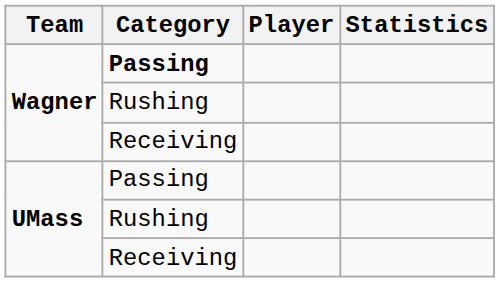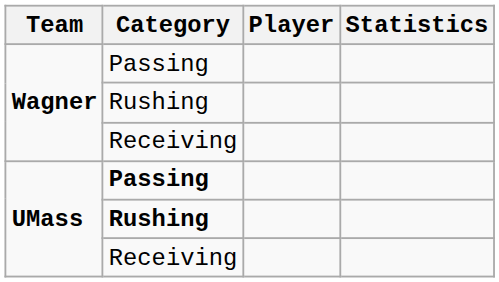(159, 64) bold -> (159, 64) normal
(159, 180) normal -> (159, 180) bold
(159, 219) normal -> (159, 219) bold
